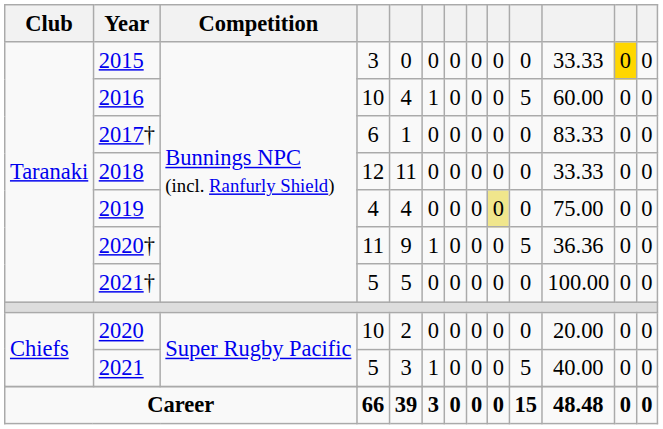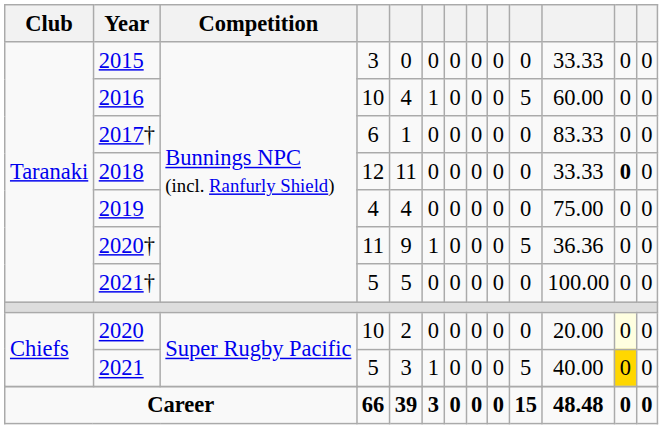(625, 60) gold background -> (625, 60) no background
(625, 171) normal -> (625, 171) bold
(498, 208) khaki background -> (498, 208) no background
(625, 330) no background -> (625, 330) lightyellow background
(625, 367) no background -> (625, 367) gold background
